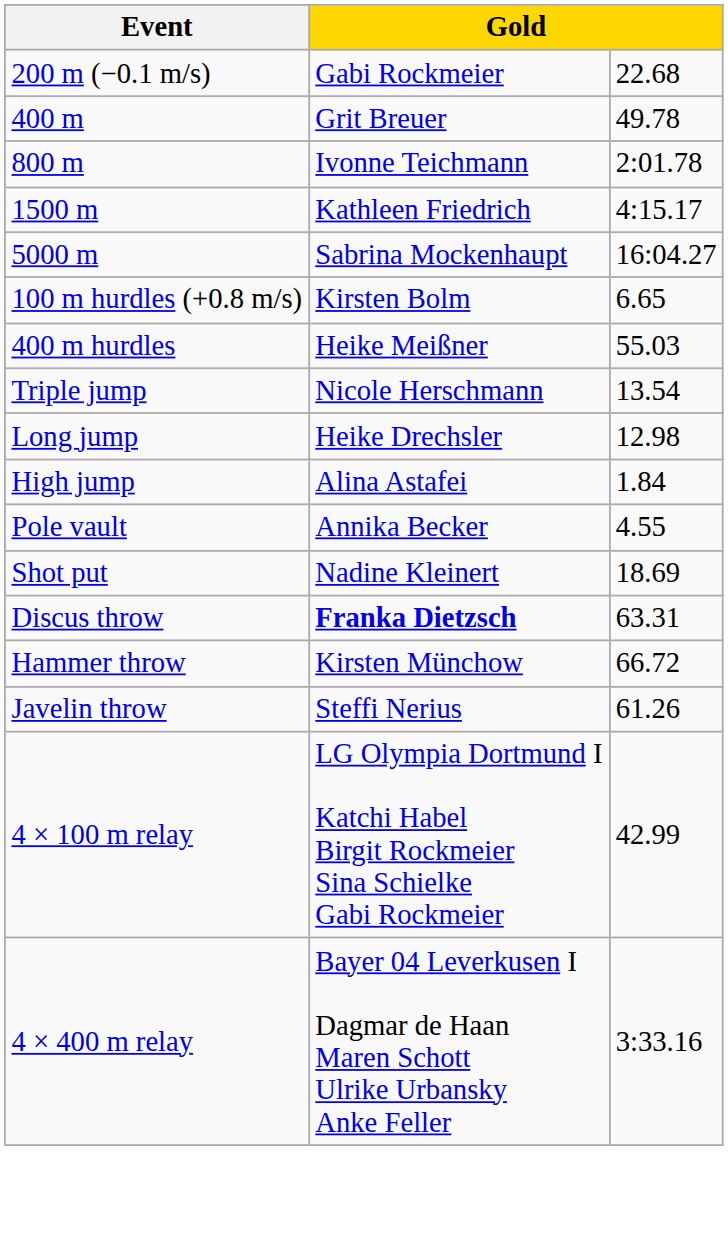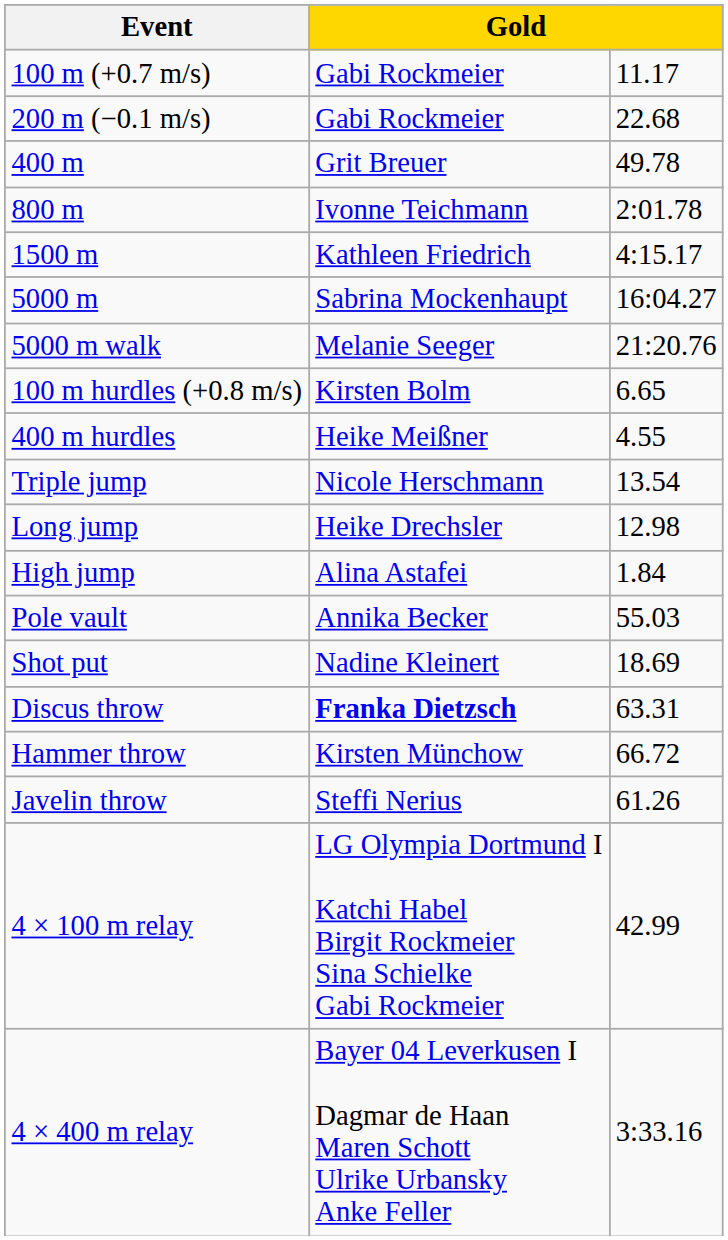+ row: (111, 72)
+ row: (86, 345)
(648, 345) 55.03 -> (641, 436) 4.55
(641, 526) 4.55 -> (648, 617) 55.03
